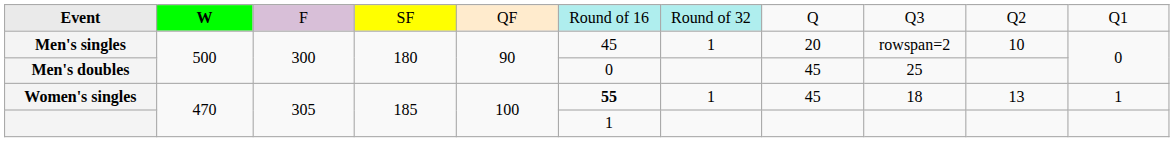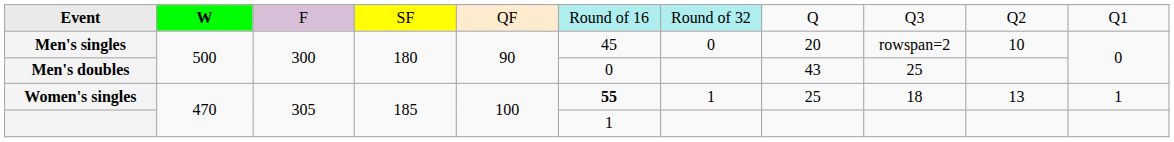(711, 44) 1 -> (711, 44) 0
(813, 70) 45 -> (813, 70) 43
(813, 97) 45 -> (813, 97) 25
